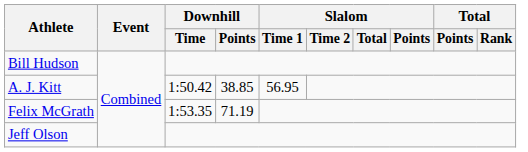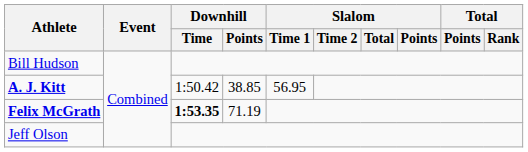(35, 87) normal -> (37, 87) bold
(51, 111) normal -> (54, 111) bold
(190, 111) normal -> (197, 111) bold
